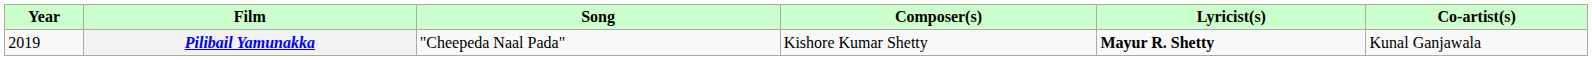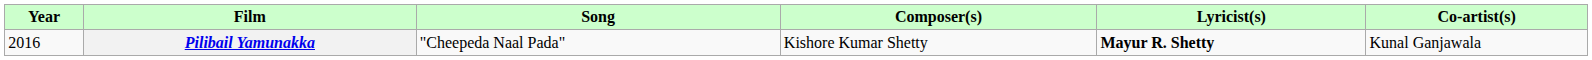(24, 42) 2019 -> (24, 42) 2016
